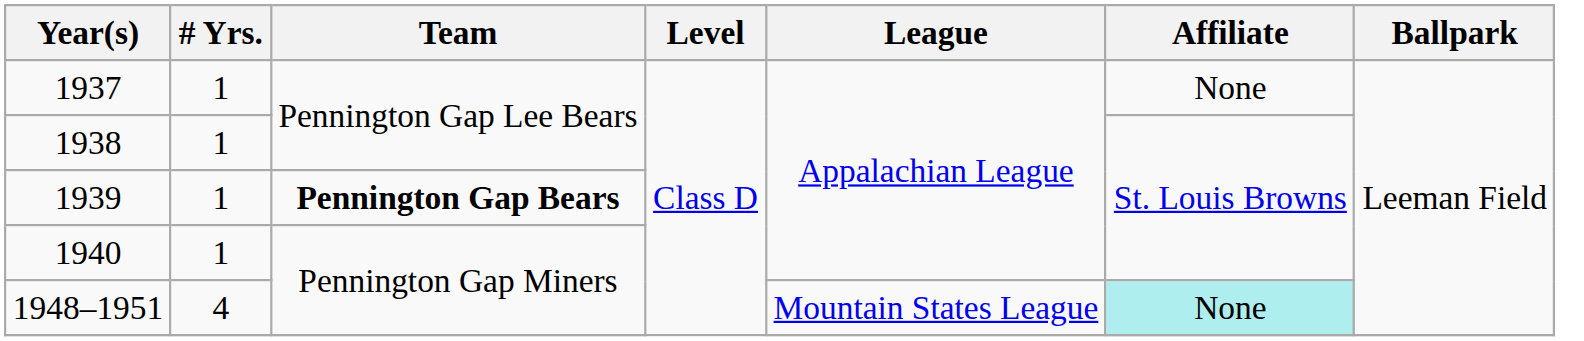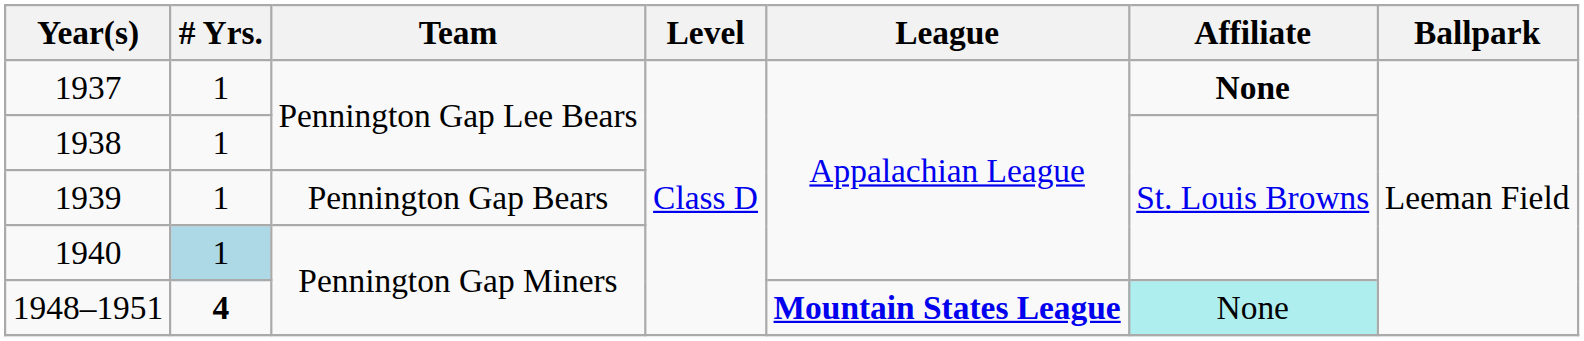(1230, 87) normal -> (1253, 87) bold
(458, 197) bold -> (458, 197) normal
(221, 252) no background -> (221, 252) lightblue background
(221, 307) normal -> (221, 307) bold
(936, 307) normal -> (947, 307) bold
